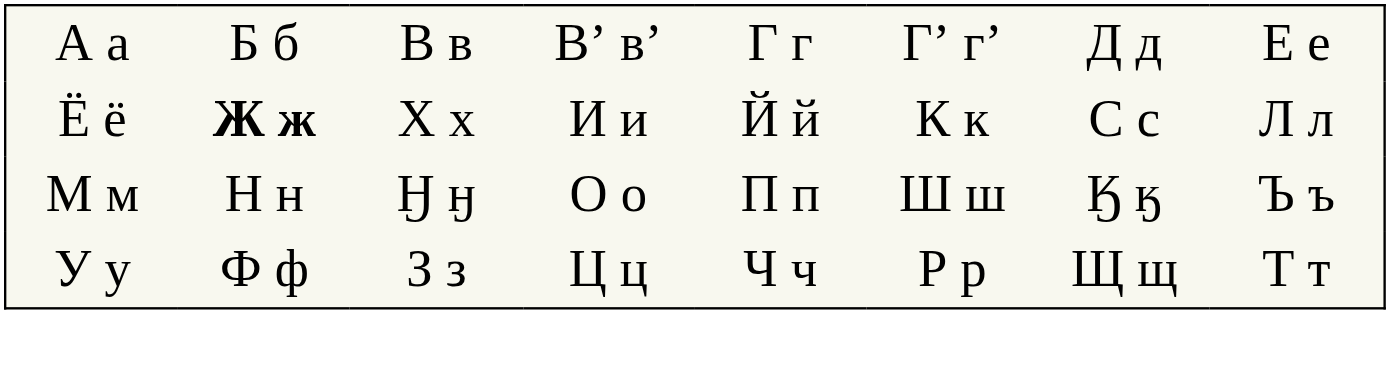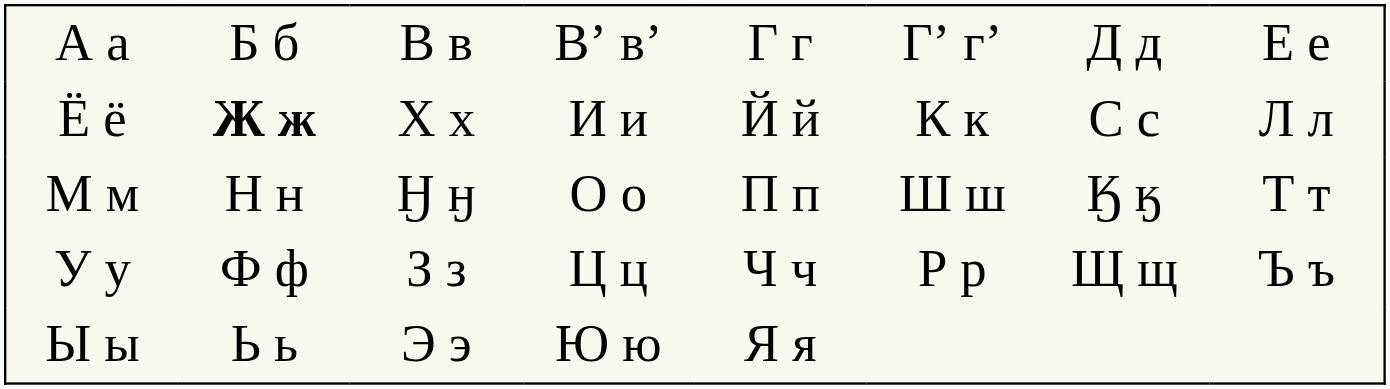(1296, 193) Ъ ъ -> (1296, 193) Т т
(1296, 268) Т т -> (1296, 268) Ъ ъ
+ row: (92, 344)
